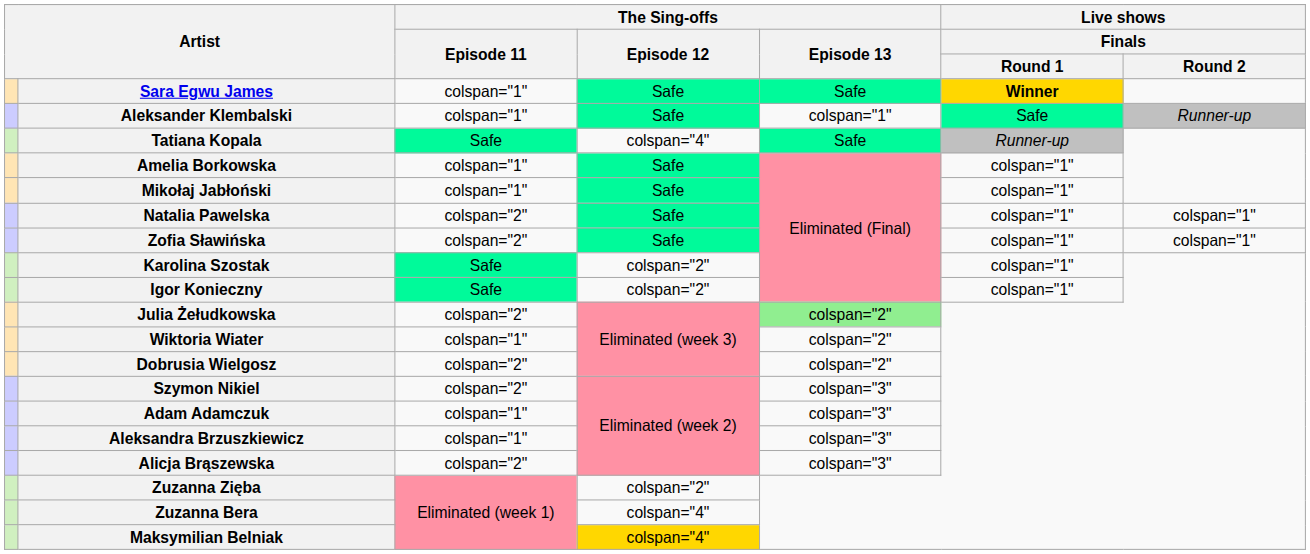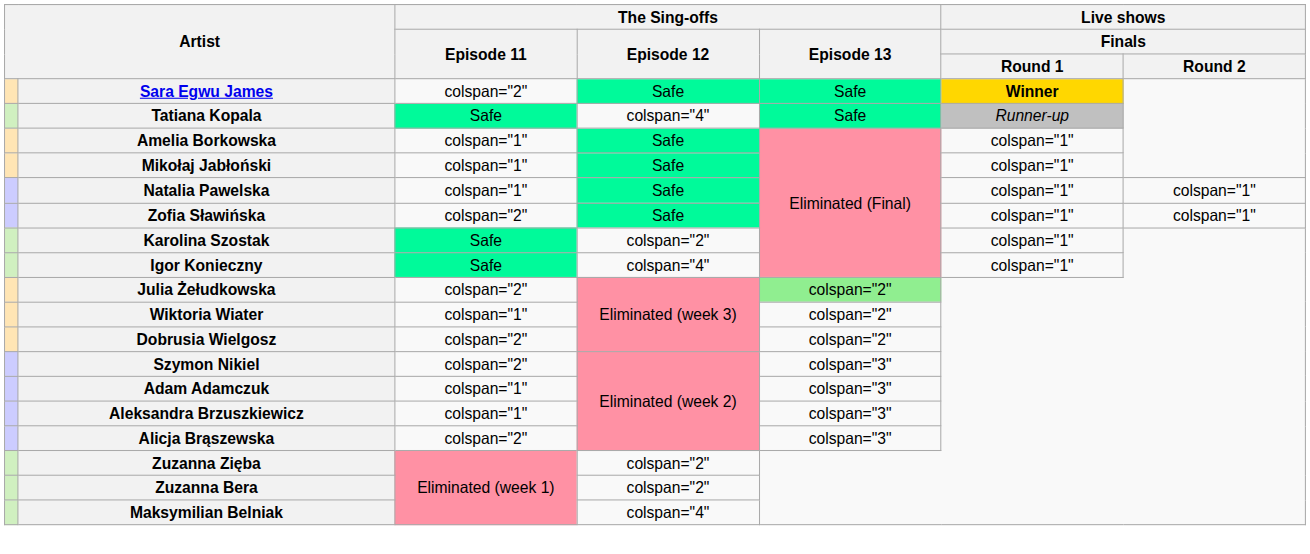(486, 91) colspan="1" -> (486, 91) colspan="2"
- row: (206, 116)
(486, 215) colspan="2" -> (486, 191) colspan="1"
(668, 290) colspan="2" -> (668, 265) colspan="4"
(668, 513) colspan="4" -> (668, 488) colspan="2"
(668, 538) gold background -> (668, 513) no background
